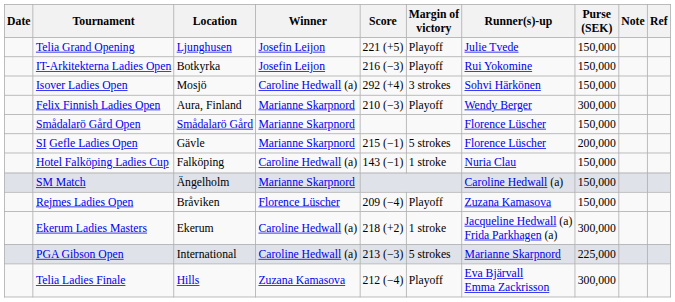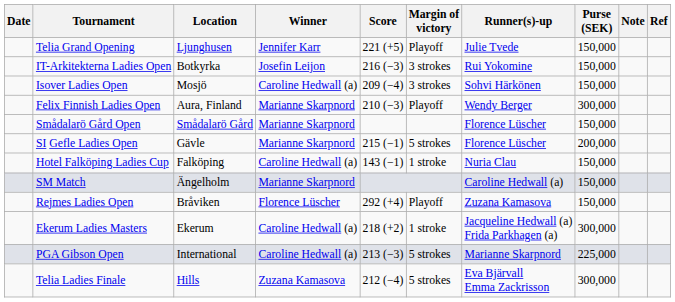(292, 47) Josefin Leijon -> (289, 47) Jennifer Karr
(426, 66) Playoff -> (430, 66) 3 strokes
(383, 86) 292 (+4) -> (383, 86) 209 (−4)
(383, 201) 209 (−4) -> (383, 201) 292 (+4)
(426, 280) Playoff -> (430, 280) 5 strokes
